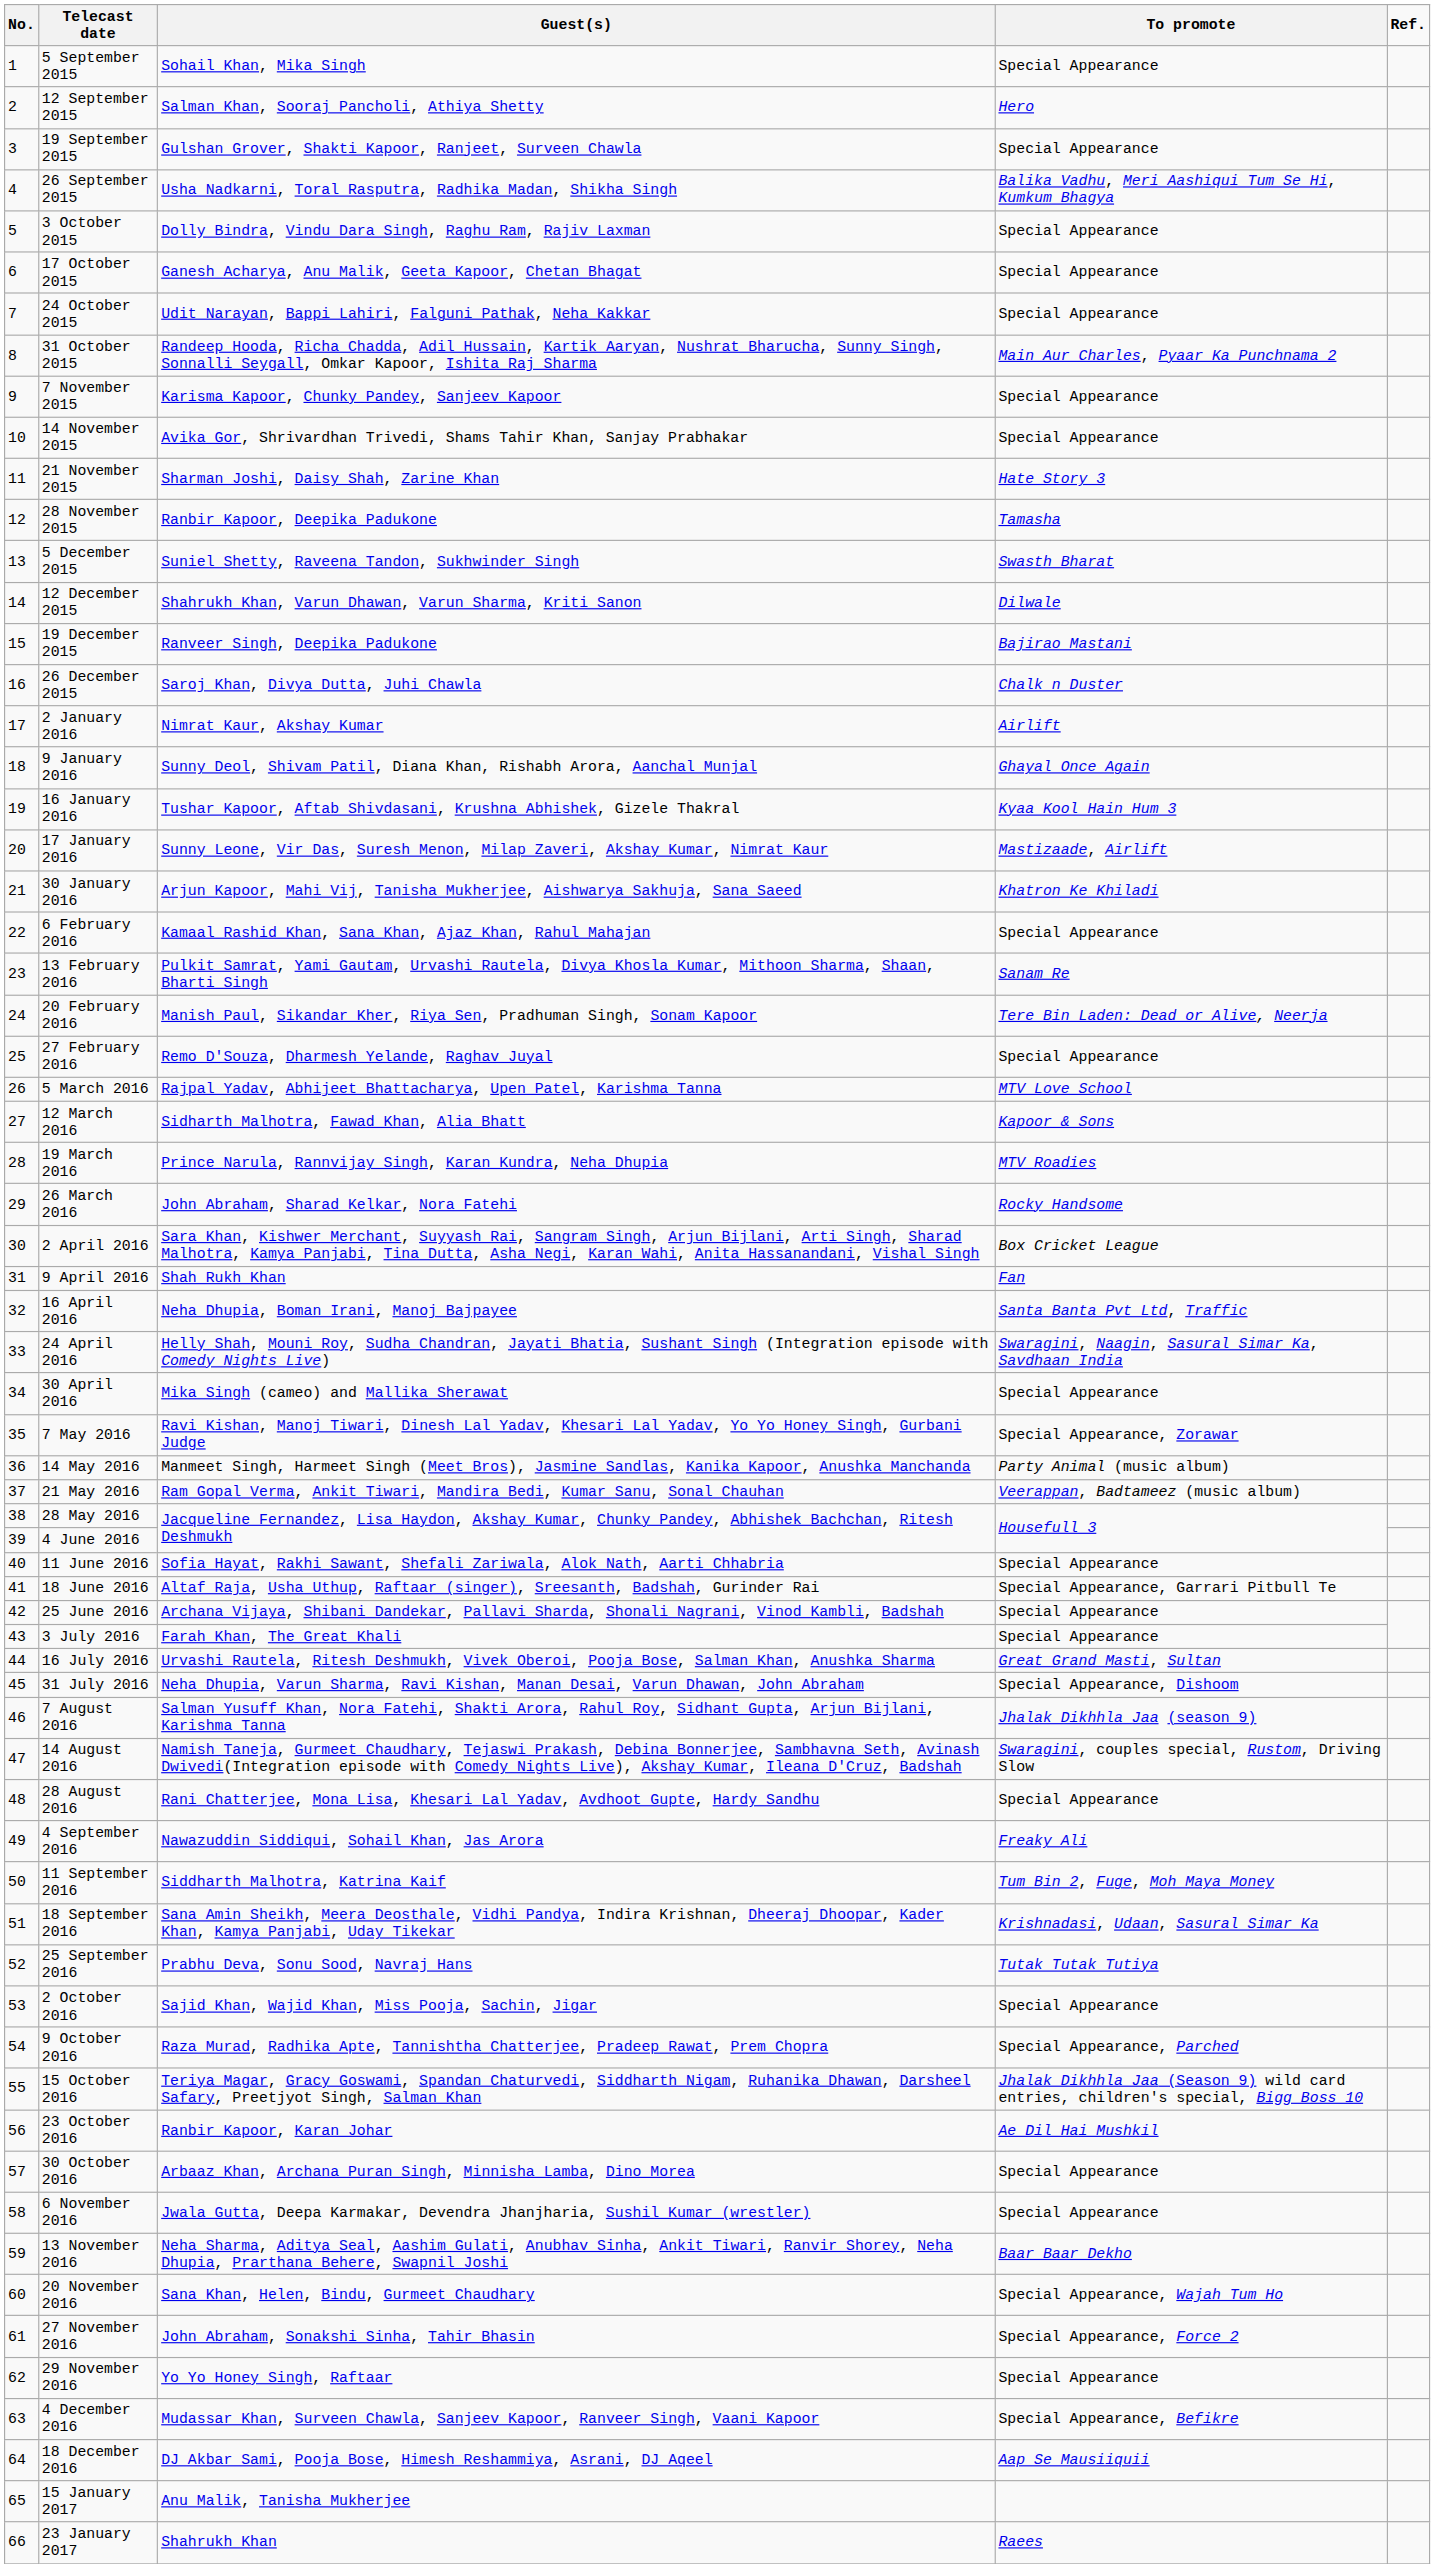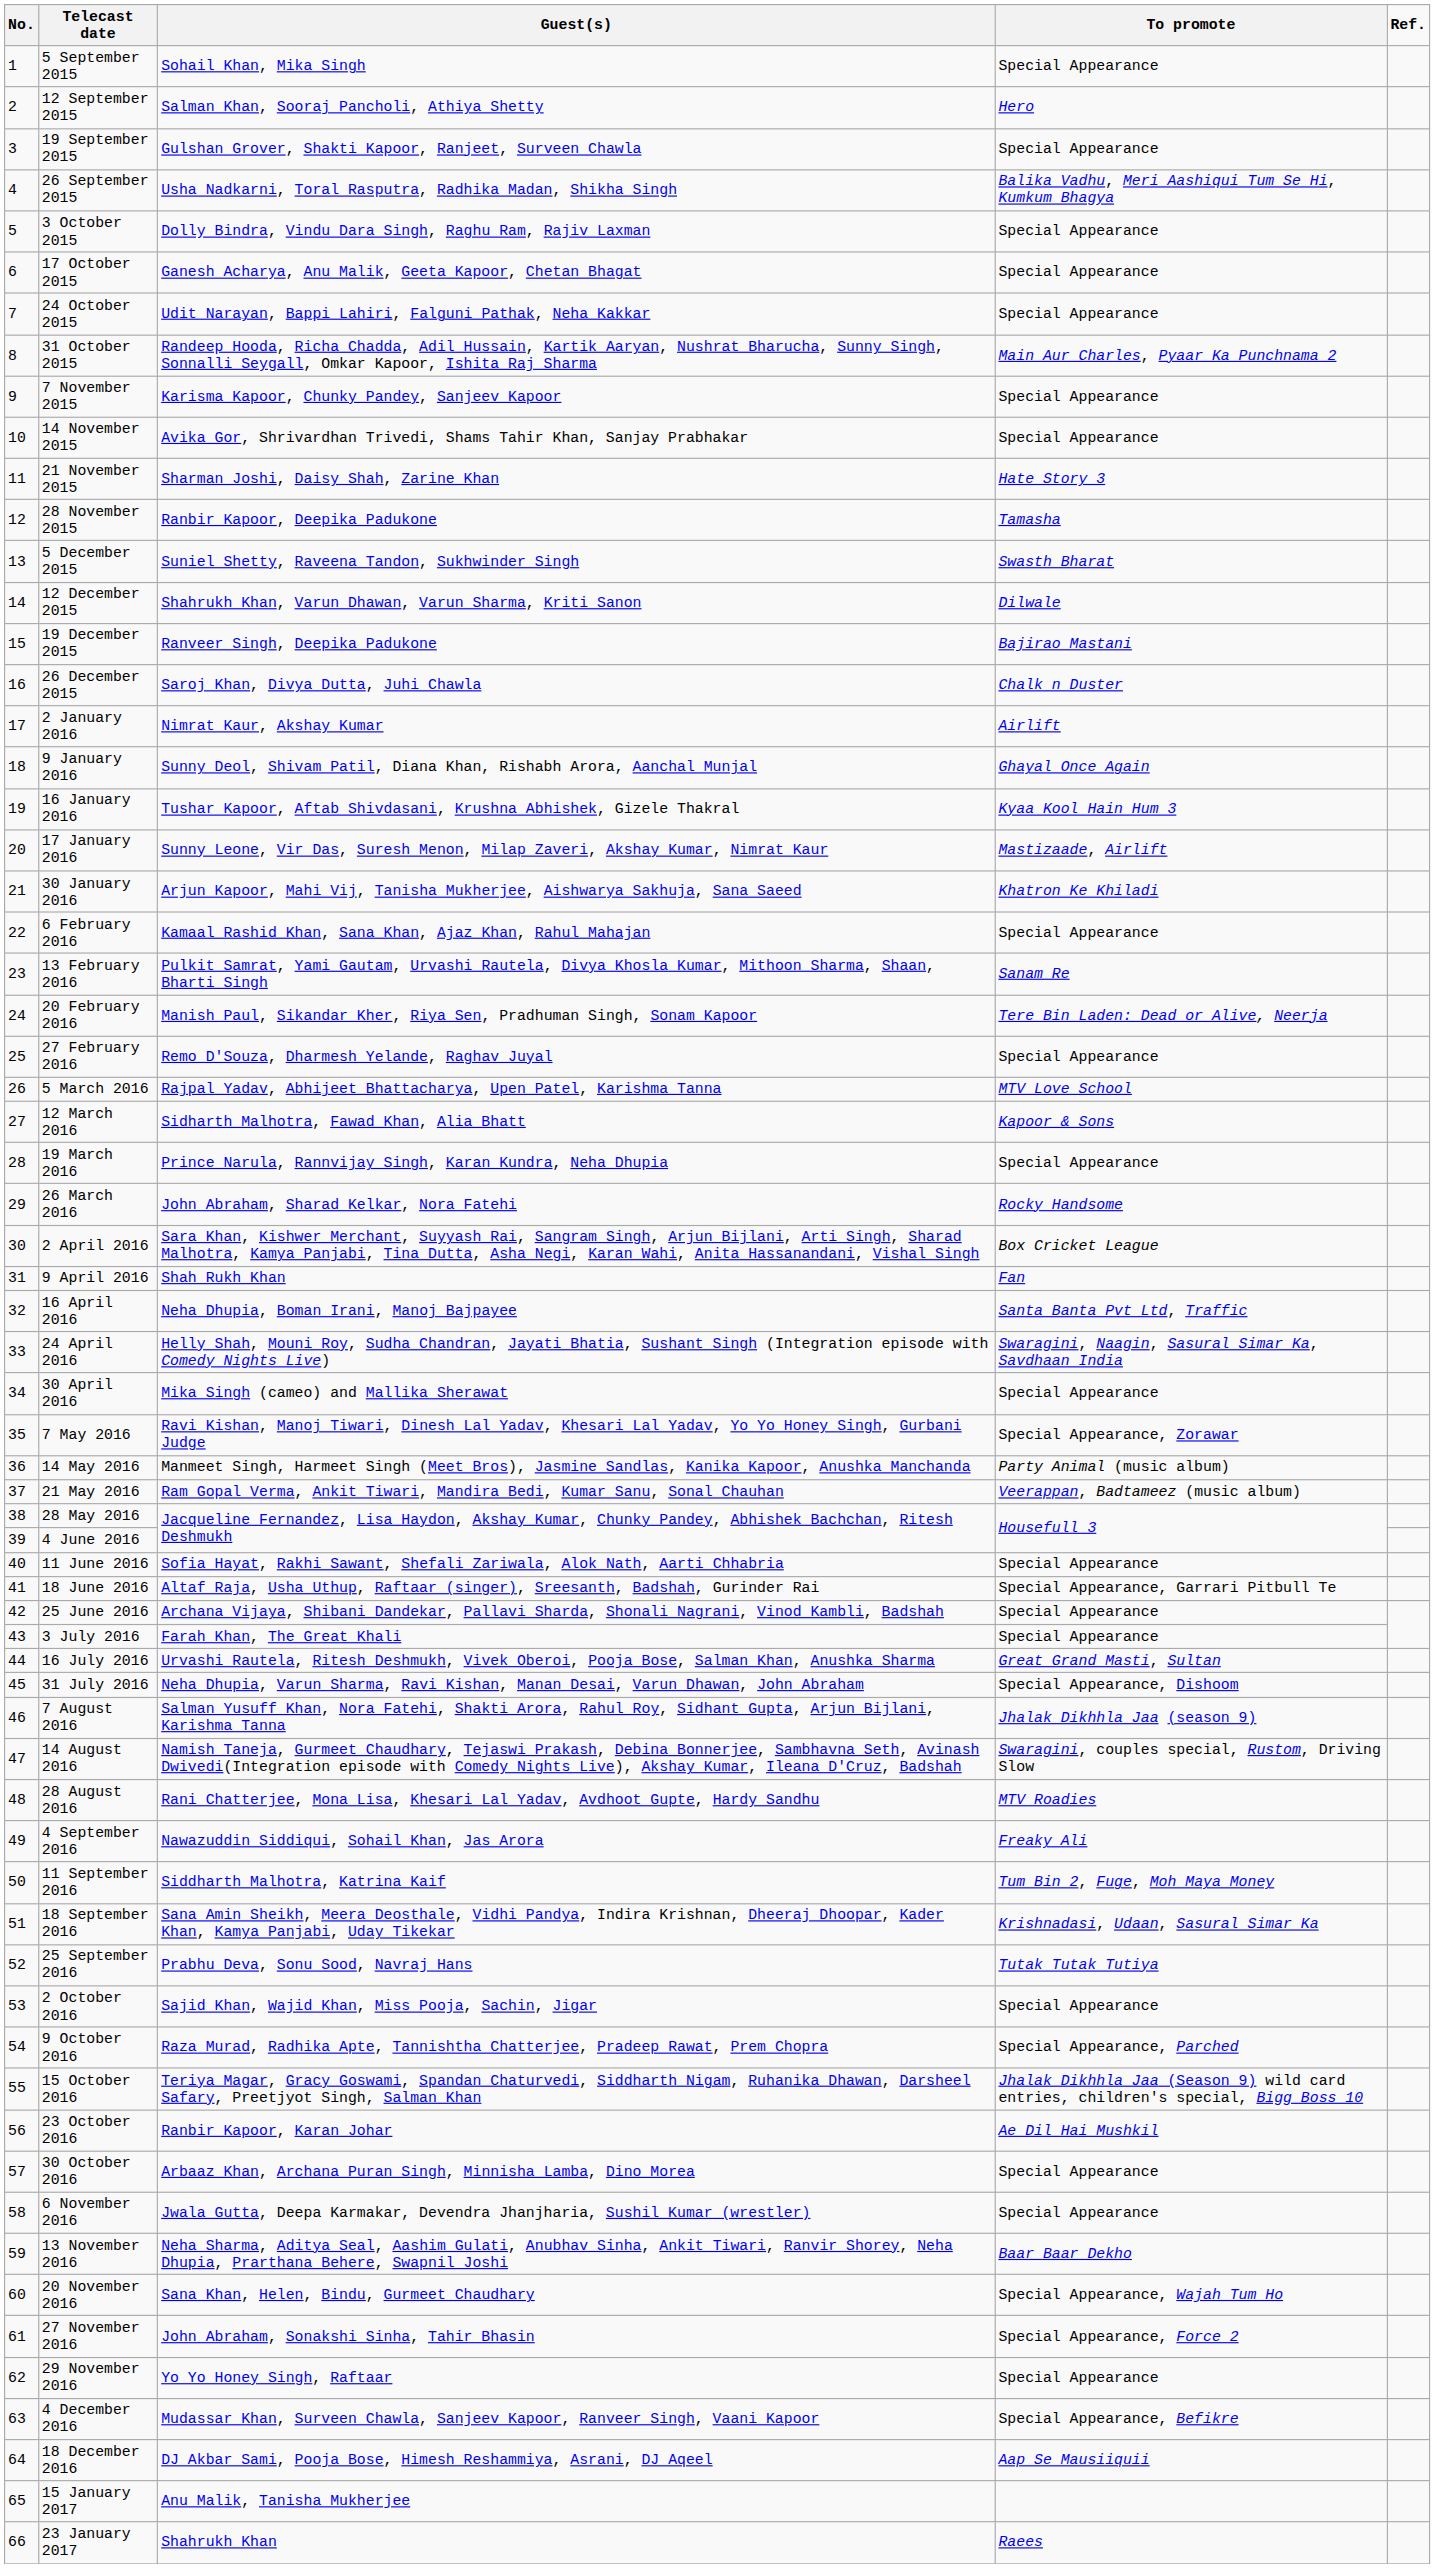(1047, 1163) MTV Roadies -> (1079, 1163) Special Appearance
(1079, 1800) Special Appearance -> (1047, 1800) MTV Roadies
